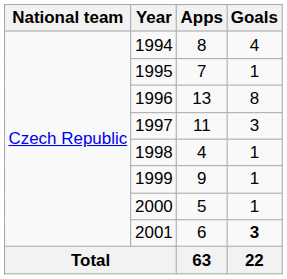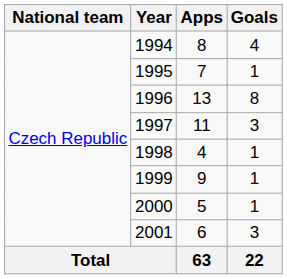(254, 233) bold -> (254, 233) normal
